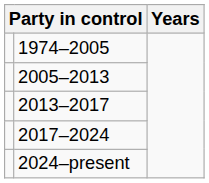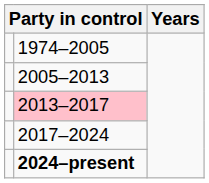(64, 105) no background -> (63, 105) pink background
(74, 163) normal -> (76, 163) bold
